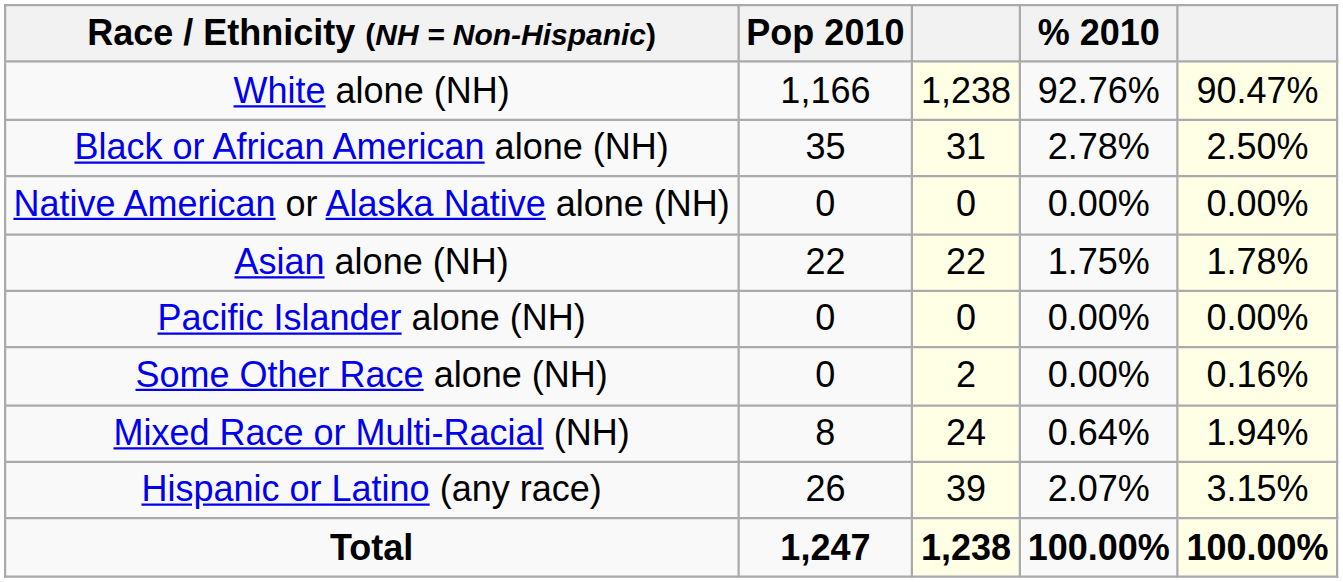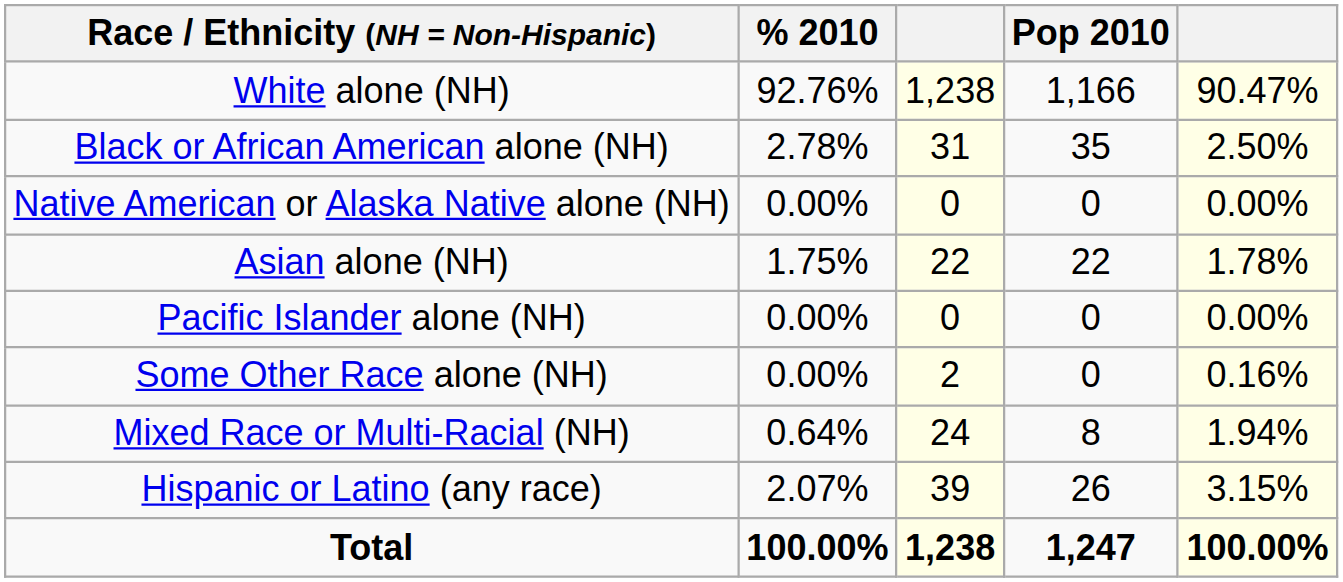columns swapped: (825, 33) <-> (1099, 33)
